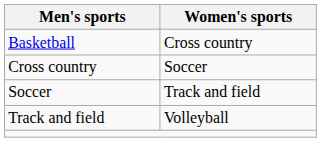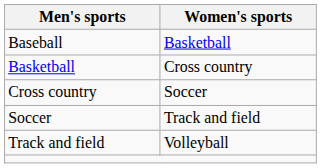+ row: (35, 42)
